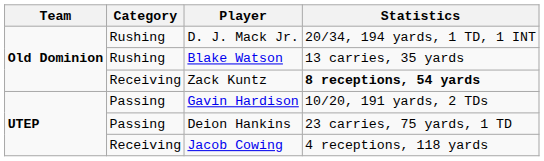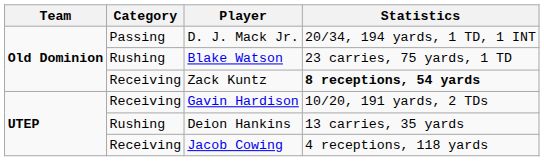(137, 37) Rushing -> (137, 37) Passing
(385, 59) 13 carries, 35 yards -> (409, 59) 23 carries, 75 yards, 1 TD
(137, 102) Passing -> (145, 102) Receiving
(137, 124) Passing -> (137, 124) Rushing
(409, 124) 23 carries, 75 yards, 1 TD -> (385, 124) 13 carries, 35 yards
